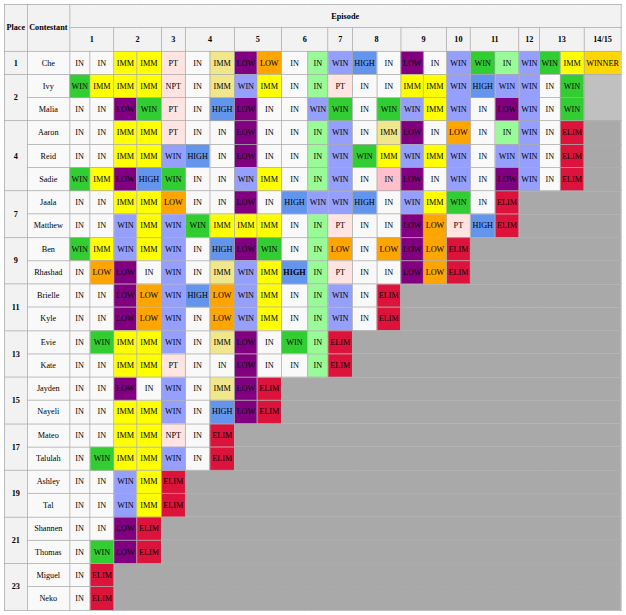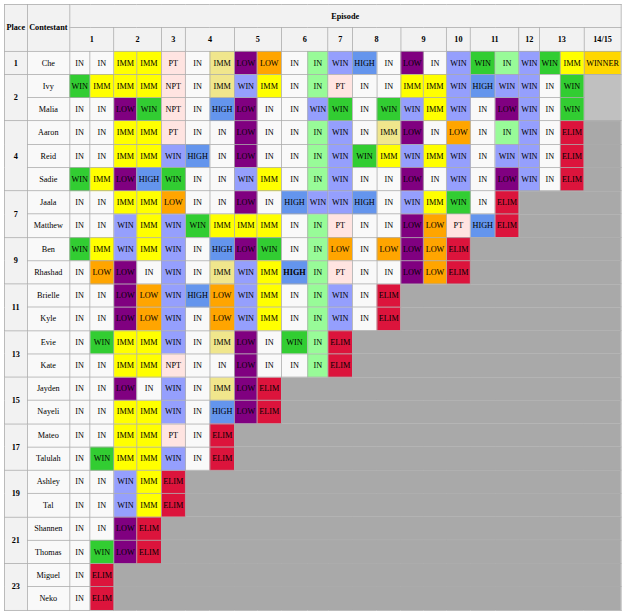(173, 109) PT -> (173, 109) NPT
(389, 179) pink background -> (389, 179) no background
(173, 365) PT -> (173, 365) NPT
(173, 435) NPT -> (173, 435) PT
